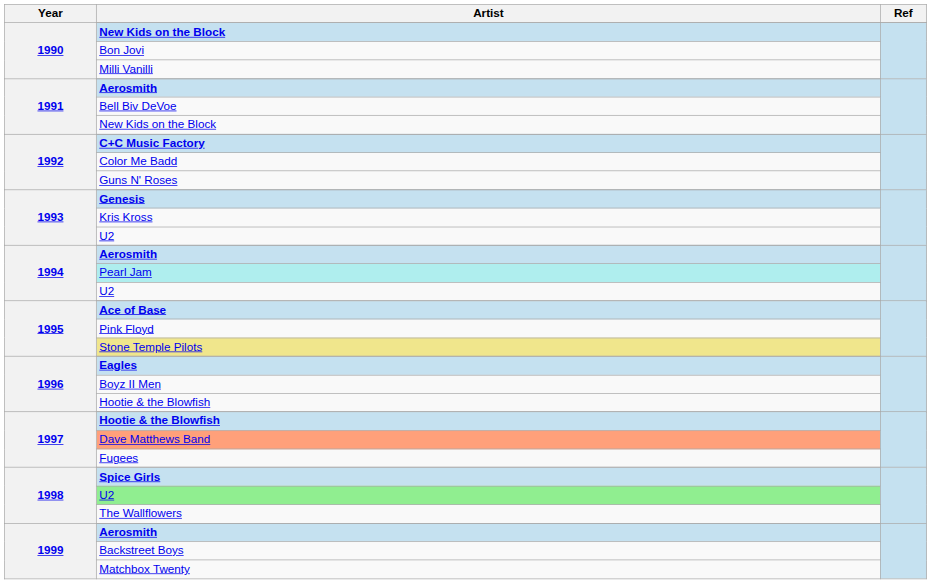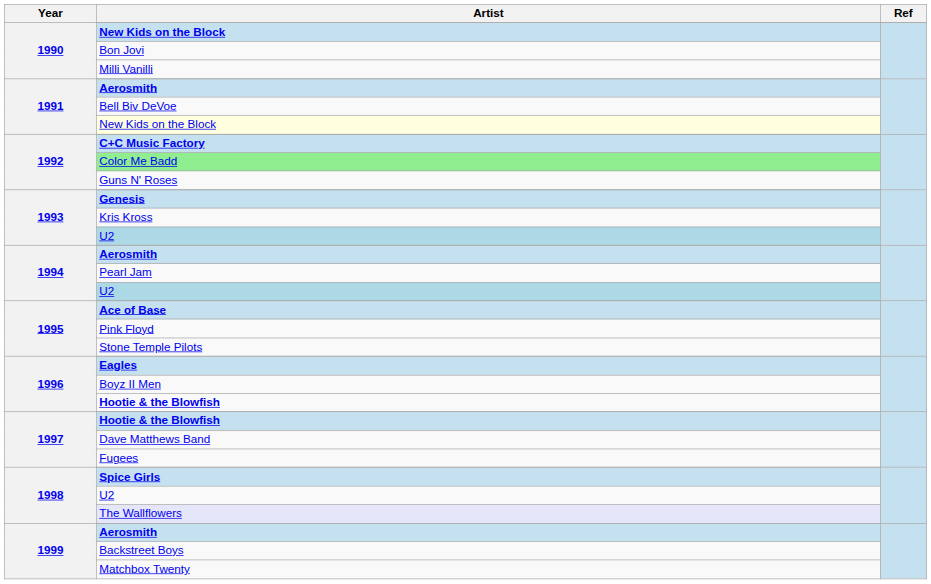(158, 124) no background -> (158, 124) lightyellow background
(138, 161) no background -> (138, 161) lightgreen background
(107, 236) no background -> (107, 236) lightblue background
(126, 273) paleturquoise background -> (126, 273) no background
(107, 291) no background -> (107, 291) lightblue background
(151, 347) khaki background -> (151, 347) no background
(155, 402) normal -> (160, 402) bold
(155, 439) lightsalmon background -> (155, 439) no background
(107, 495) lightgreen background -> (107, 495) no background
(141, 513) no background -> (141, 513) lavender background
